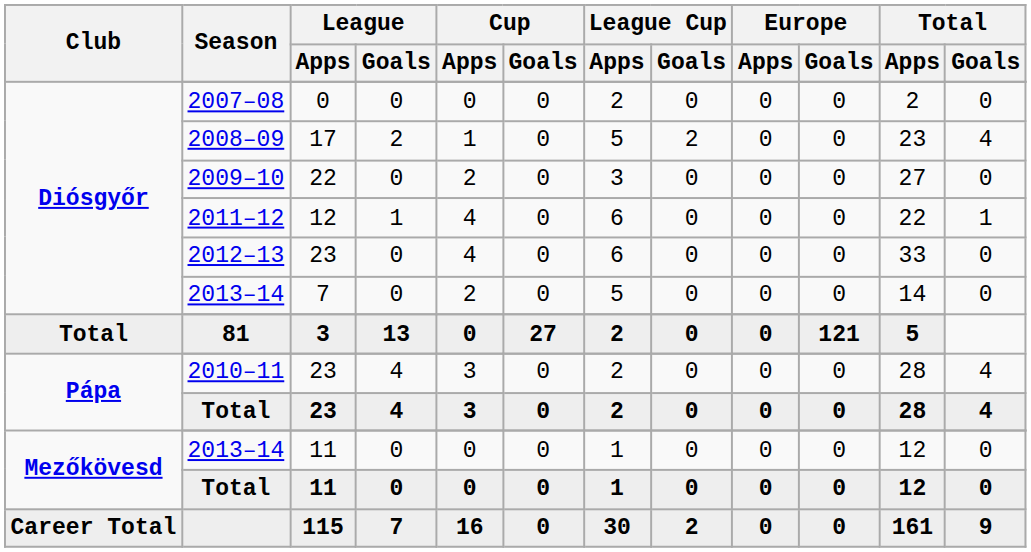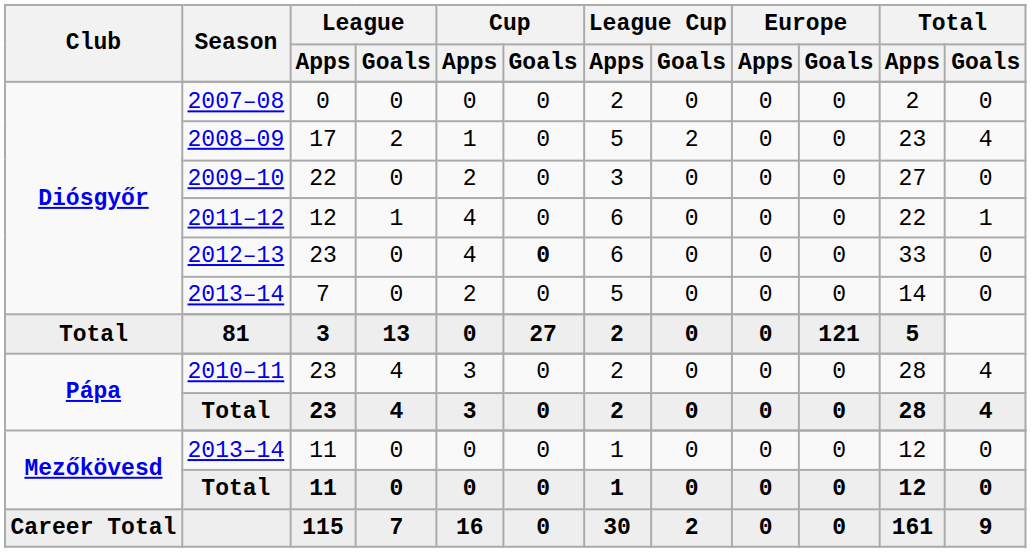(543, 256) normal -> (543, 256) bold
